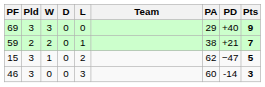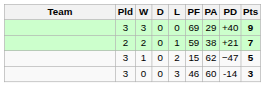columns swapped: (147, 12) <-> (13, 12)
